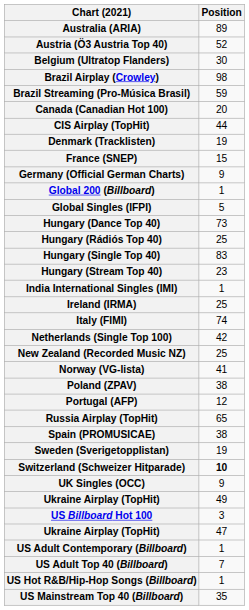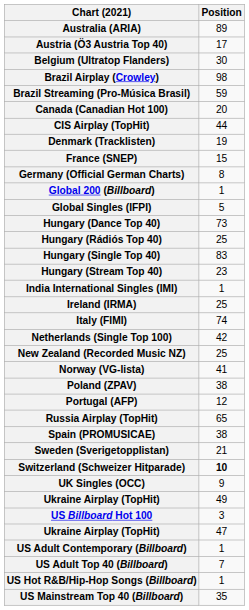(222, 45) 52 -> (222, 45) 17
(222, 175) 9 -> (222, 175) 8
(222, 451) 19 -> (222, 451) 21
